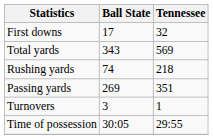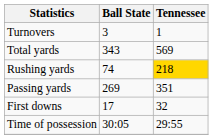rows swapped: (34, 32) <-> (31, 106)
(165, 69) no background -> (165, 69) gold background
